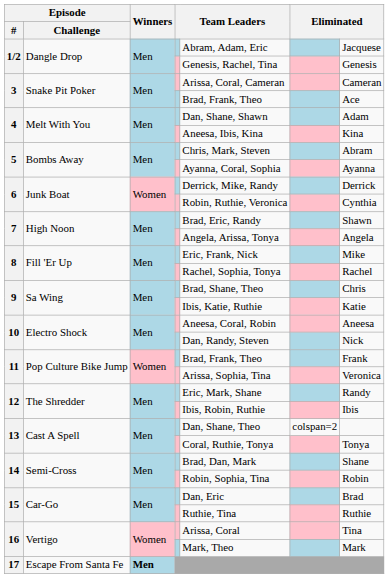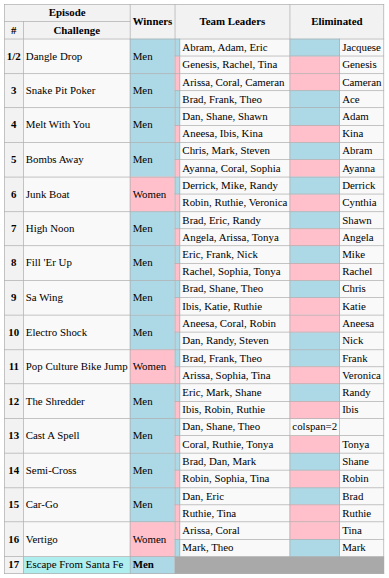(75, 565) no background -> (75, 565) paleturquoise background
